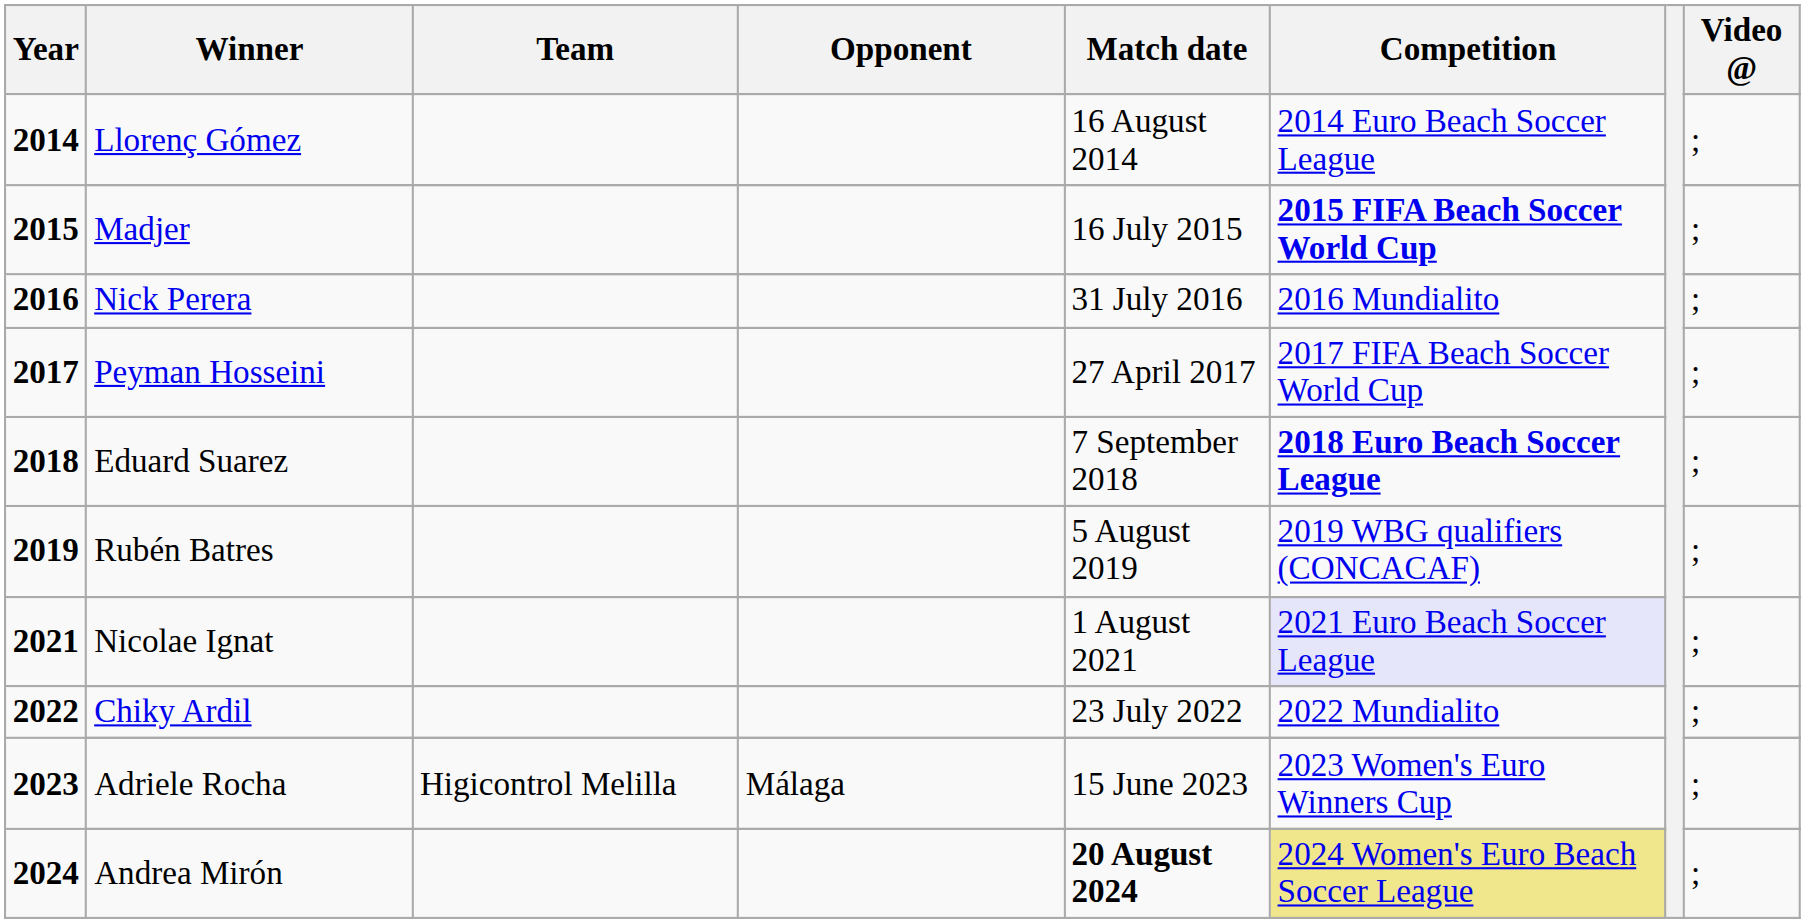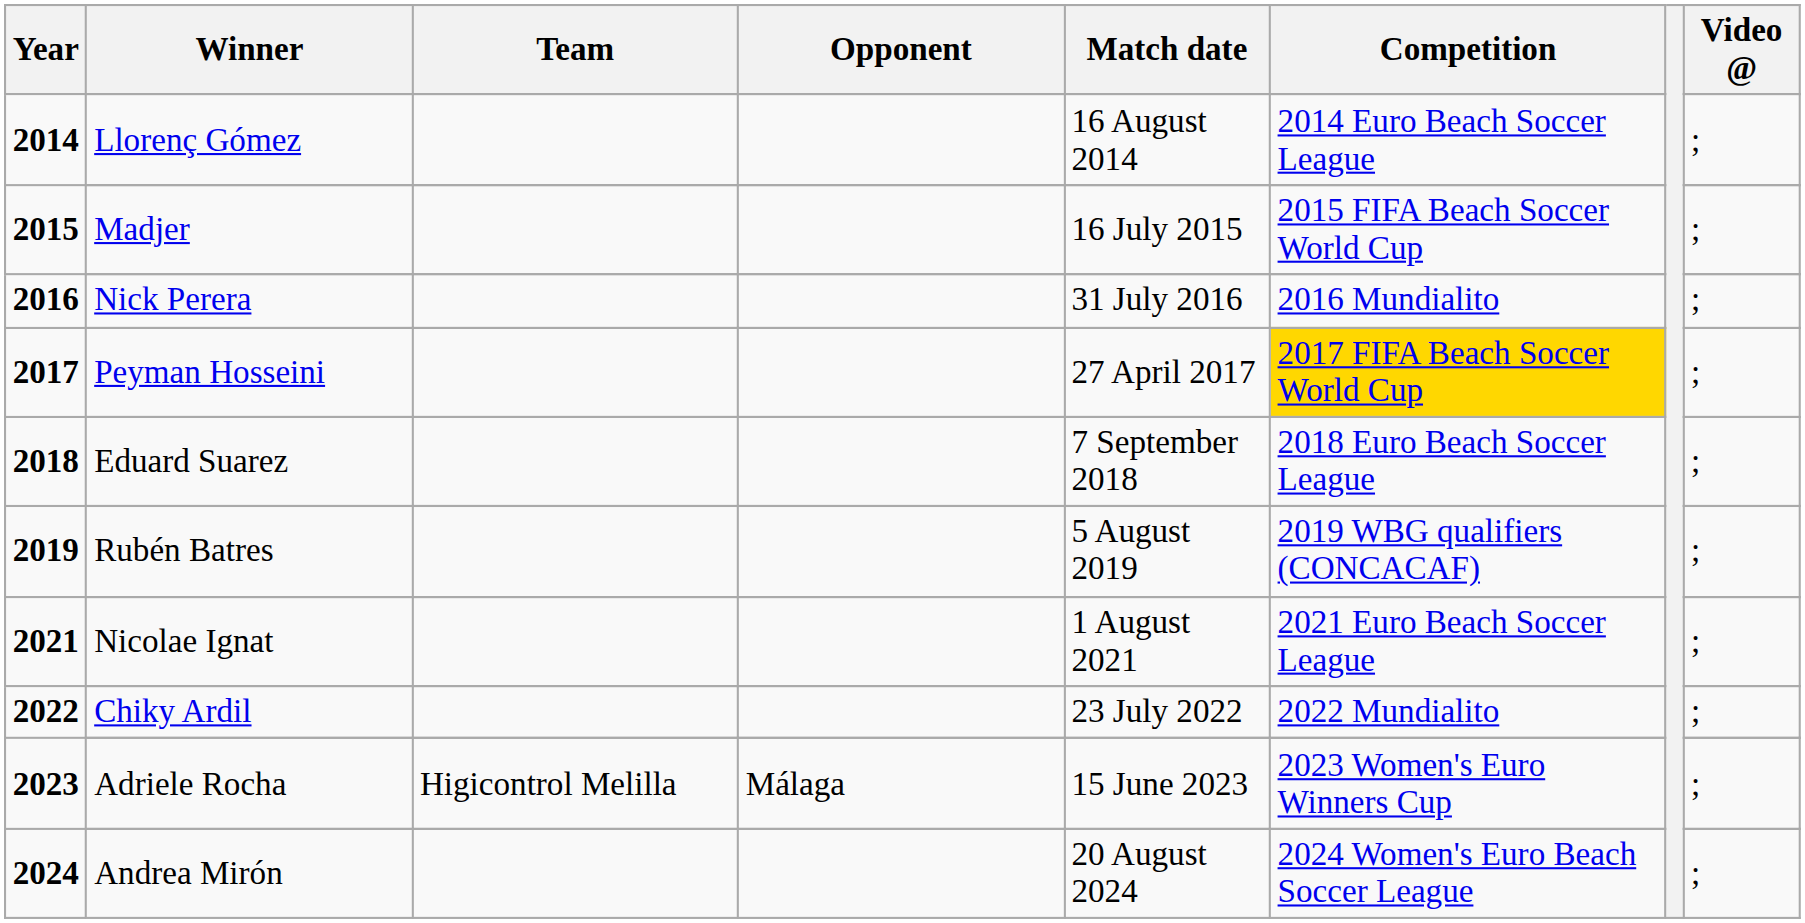(1450, 228) bold -> (1443, 228) normal
(1443, 371) no background -> (1443, 371) gold background
(1449, 461) bold -> (1442, 461) normal
(1442, 640) lavender background -> (1442, 640) no background
(1142, 872) bold -> (1139, 872) normal
(1457, 872) khaki background -> (1457, 872) no background
